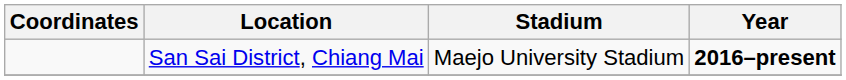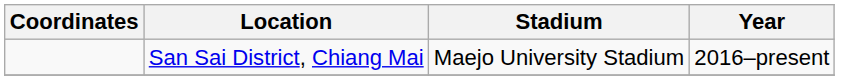(765, 57) bold -> (762, 57) normal
